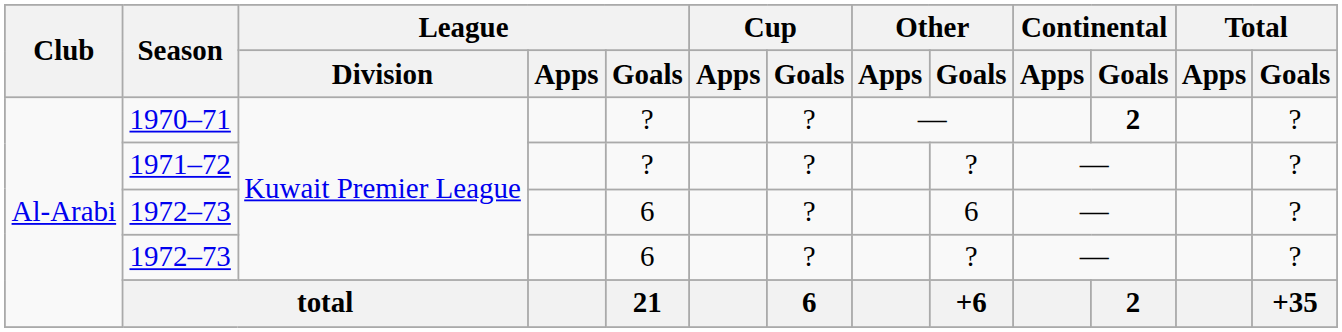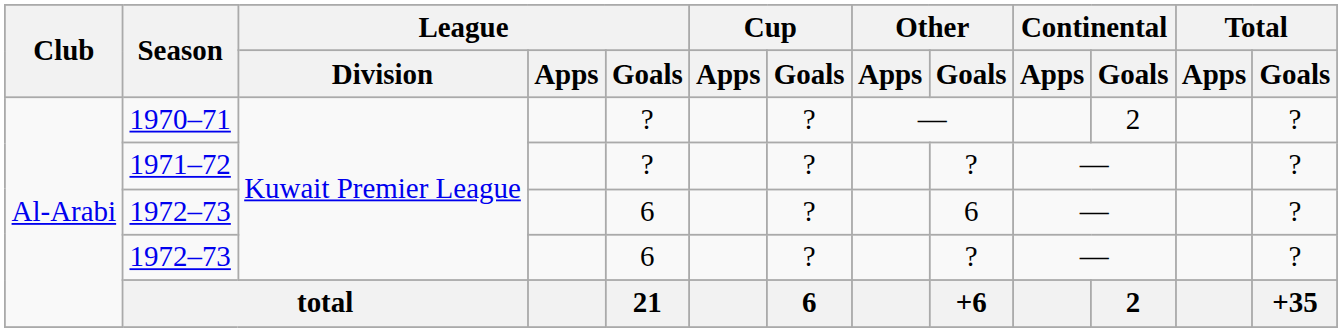(1133, 119) bold -> (1133, 119) normal
